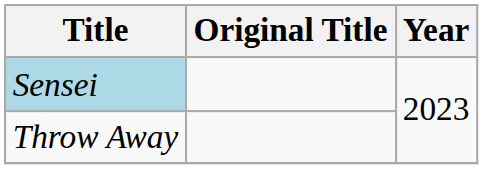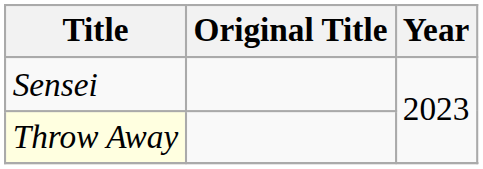(55, 83) lightblue background -> (55, 83) no background
(95, 136) no background -> (95, 136) lightyellow background
